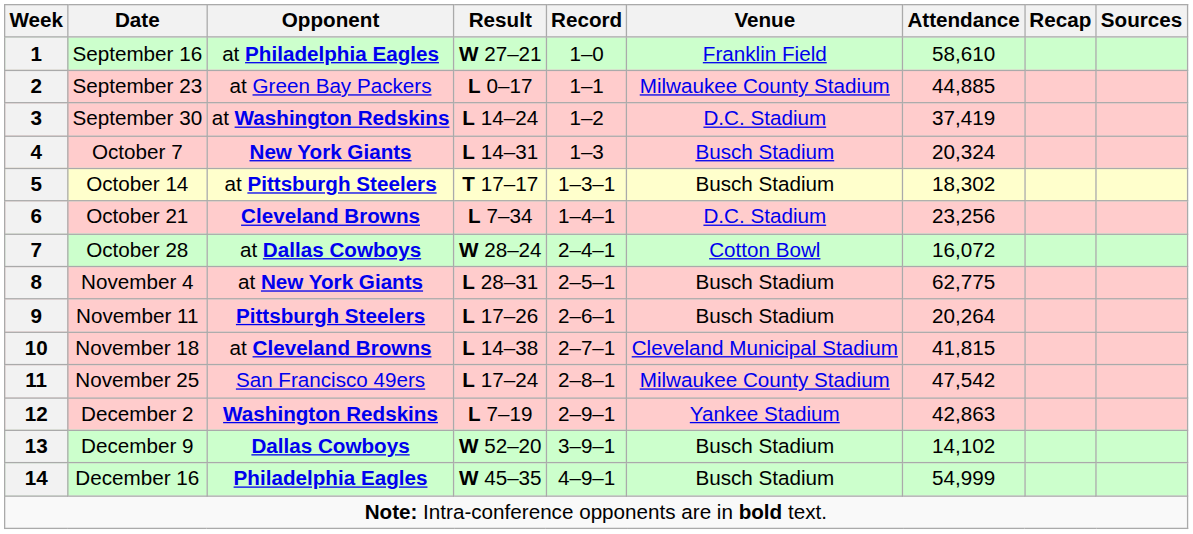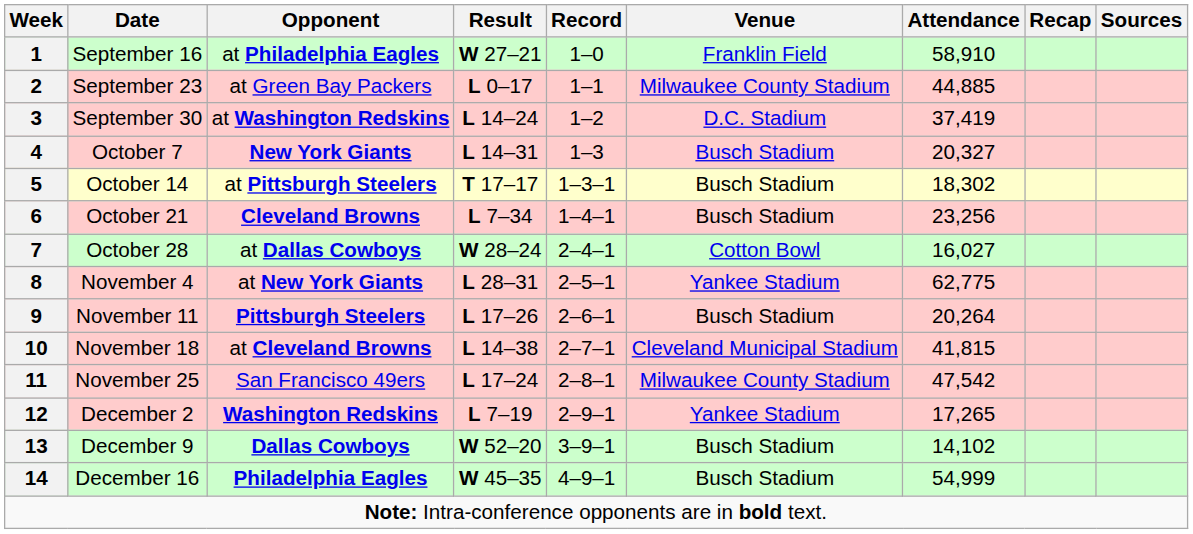(964, 53) 58,610 -> (964, 53) 58,910
(964, 151) 20,324 -> (964, 151) 20,327
(765, 217) D.C. Stadium -> (765, 217) Busch Stadium
(964, 250) 16,072 -> (964, 250) 16,027
(765, 282) Busch Stadium -> (765, 282) Yankee Stadium
(964, 413) 42,863 -> (964, 413) 17,265
